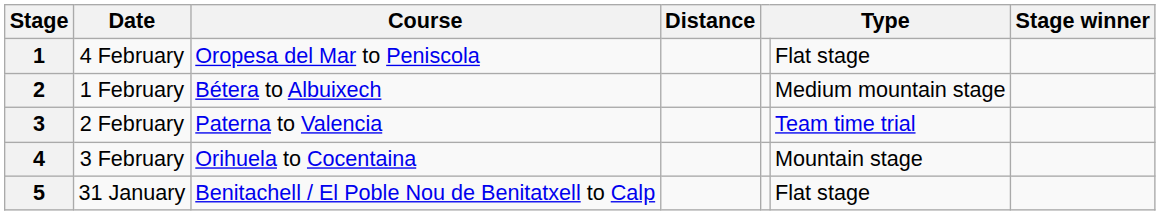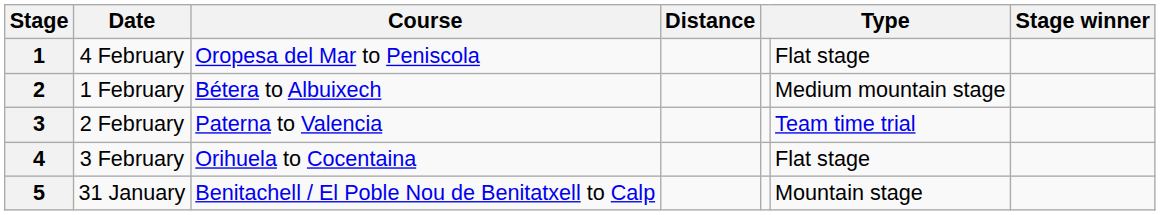(849, 158) Mountain stage -> (823, 158) Flat stage
(823, 192) Flat stage -> (849, 192) Mountain stage
